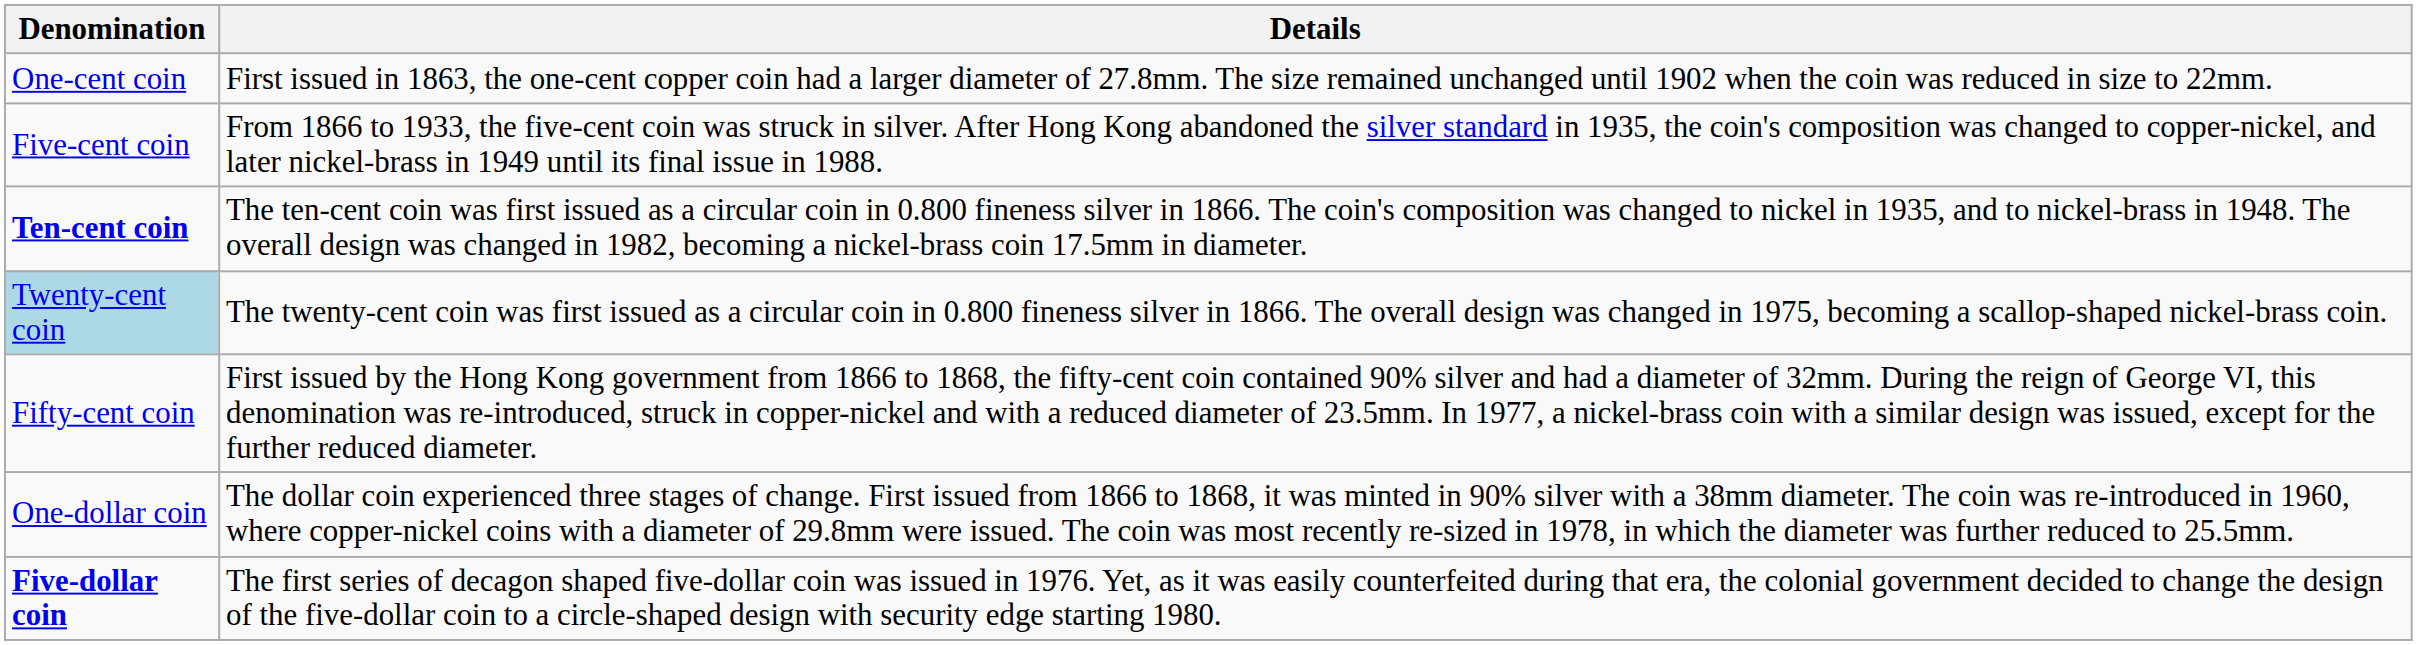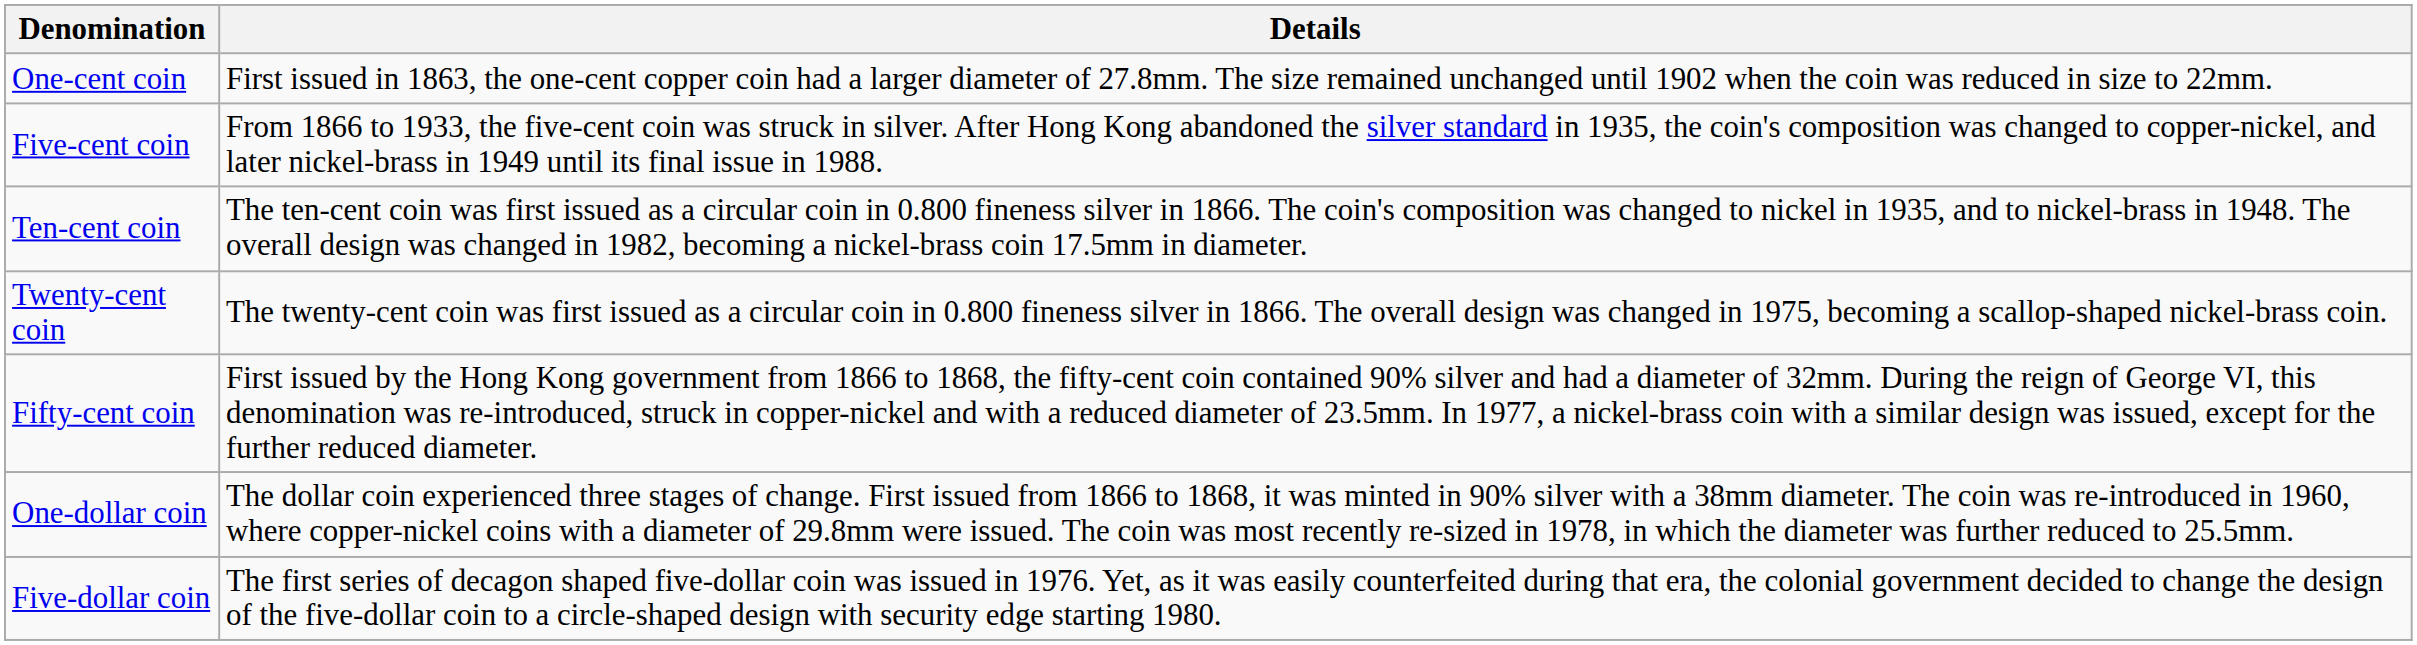(100, 228) bold -> (96, 228) normal
(89, 311) lightblue background -> (89, 311) no background
(85, 597) bold -> (111, 597) normal
